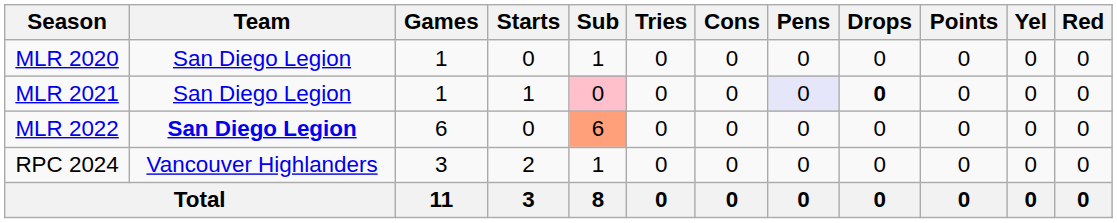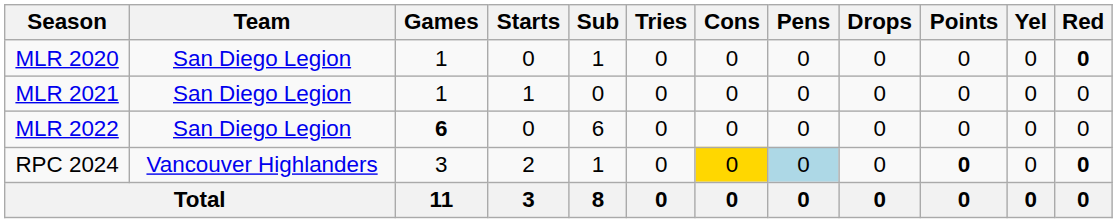(1083, 57) normal -> (1083, 57) bold
(598, 93) pink background -> (598, 93) no background
(803, 93) lavender background -> (803, 93) no background
(880, 93) bold -> (880, 93) normal
(262, 128) bold -> (262, 128) normal
(441, 128) normal -> (441, 128) bold
(598, 128) lightsalmon background -> (598, 128) no background
(732, 164) no background -> (732, 164) gold background
(803, 164) no background -> (803, 164) lightblue background
(964, 164) normal -> (964, 164) bold
(1083, 164) normal -> (1083, 164) bold
